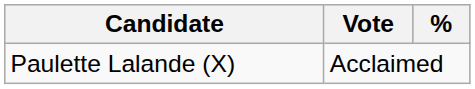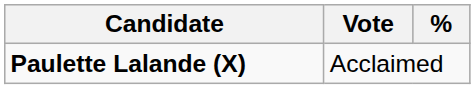(123, 63) normal -> (128, 63) bold
